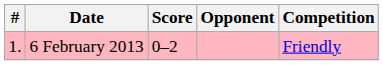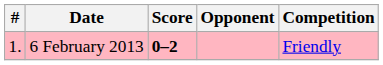(165, 45) normal -> (165, 45) bold
